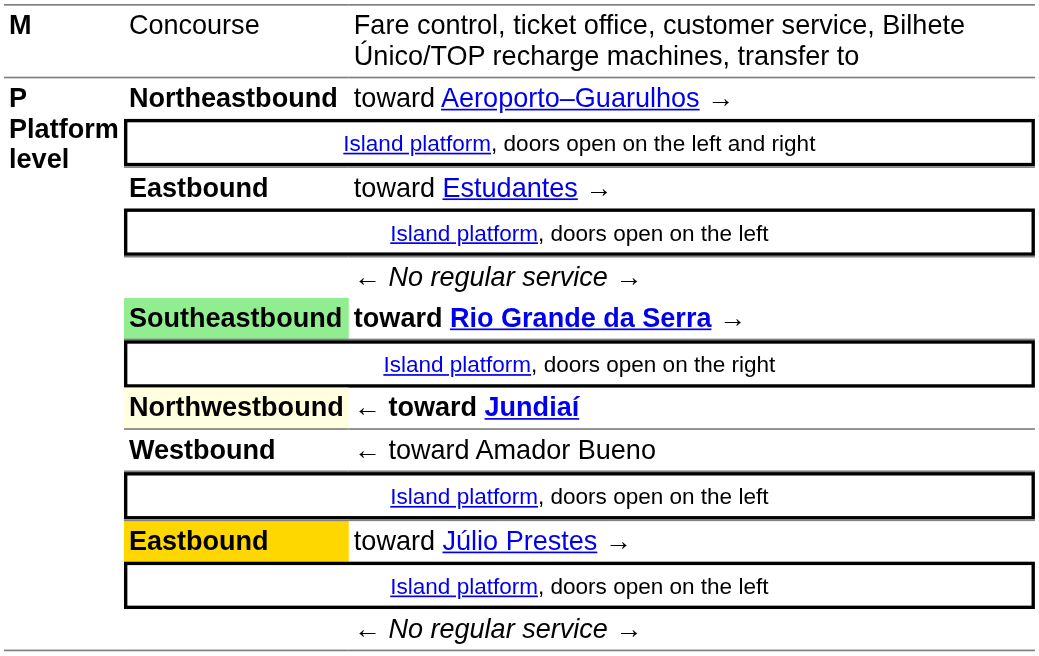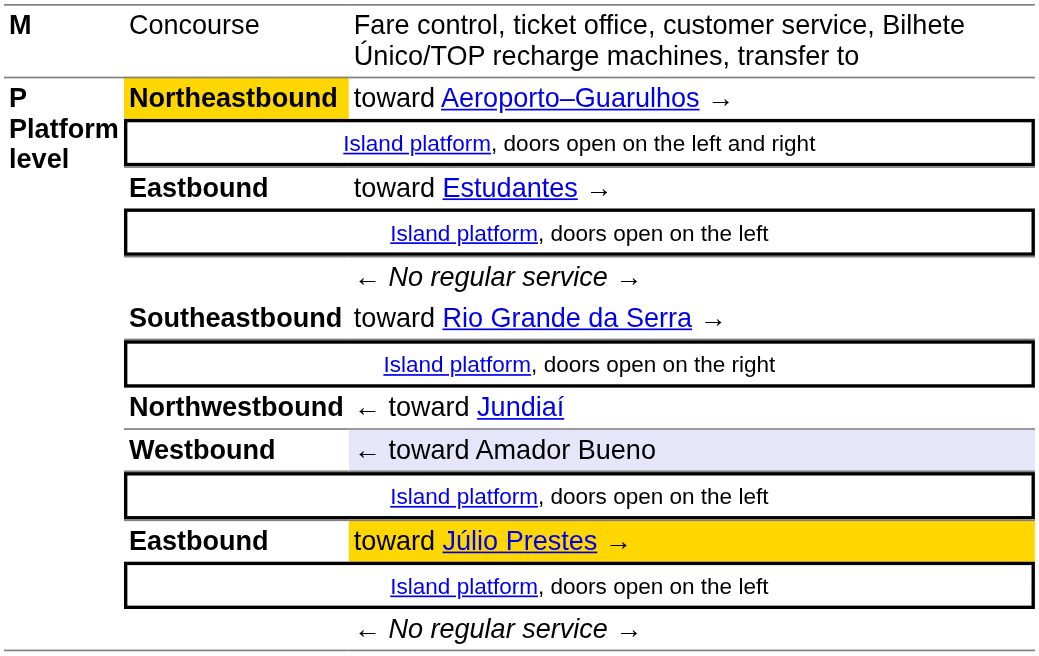(233, 98) no background -> (233, 98) gold background
(236, 317) lightgreen background -> (236, 317) no background
(550, 317) bold -> (540, 317) normal
(236, 407) lightyellow background -> (236, 407) no background
(467, 407) bold -> (459, 407) normal
(505, 449) no background -> (505, 449) lavender background
(199, 541) gold background -> (199, 541) no background
(493, 541) no background -> (493, 541) gold background
